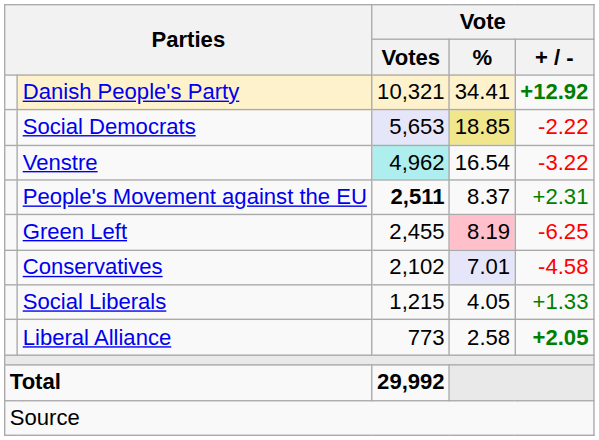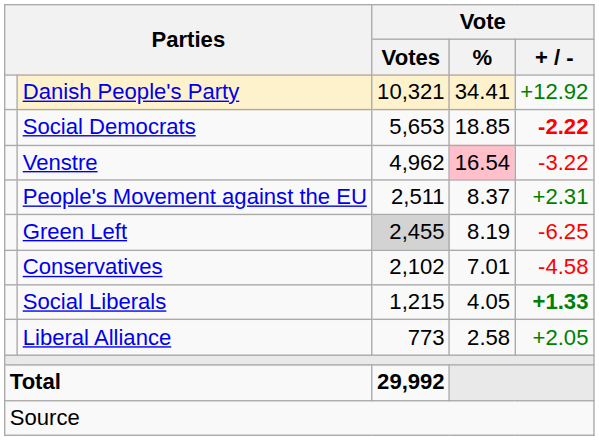(554, 92) bold -> (554, 92) normal
(417, 127) lavender background -> (417, 127) no background
(482, 127) khaki background -> (482, 127) no background
(563, 127) normal -> (563, 127) bold
(417, 162) paleturquoise background -> (417, 162) no background
(482, 162) no background -> (482, 162) pink background
(418, 197) bold -> (418, 197) normal
(417, 232) no background -> (417, 232) lightgrey background
(489, 232) pink background -> (489, 232) no background
(489, 267) lavender background -> (489, 267) no background
(560, 302) normal -> (560, 302) bold
(560, 337) bold -> (560, 337) normal
